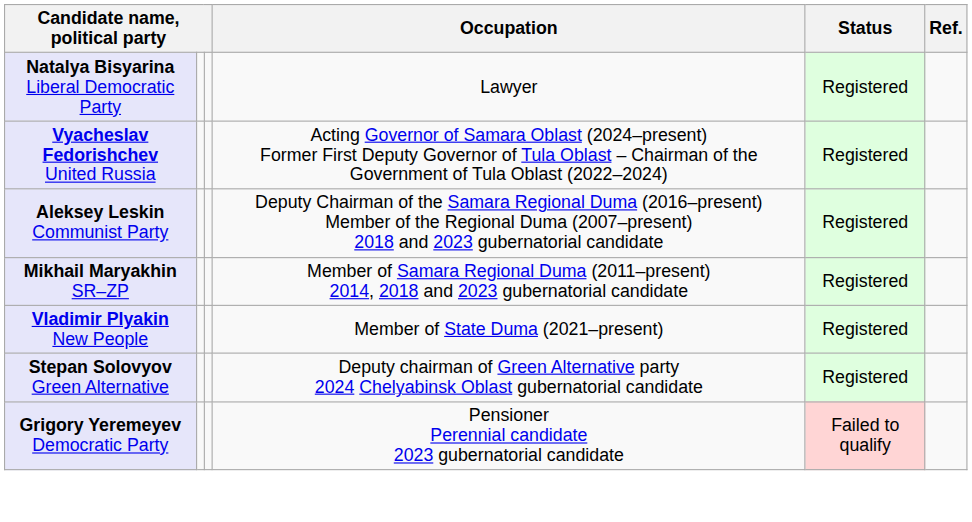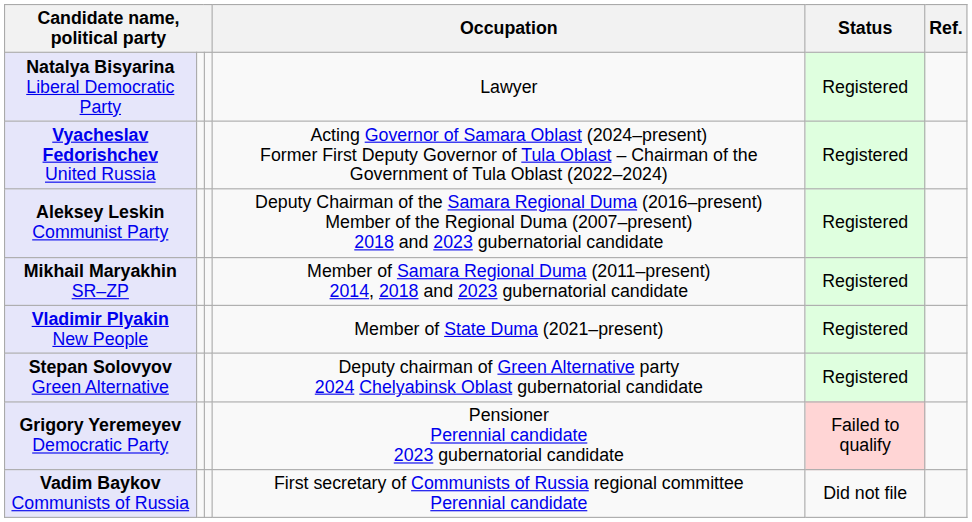+ row: (100, 493)
